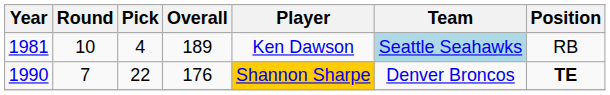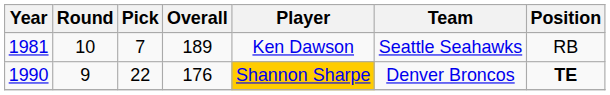(140, 47) 4 -> (140, 47) 7
(450, 47) lightblue background -> (450, 47) no background
(85, 75) 7 -> (85, 75) 9
